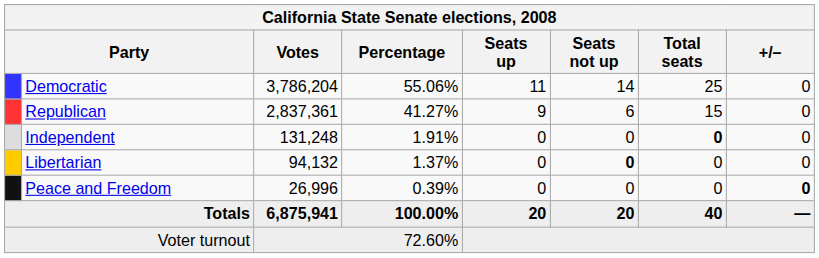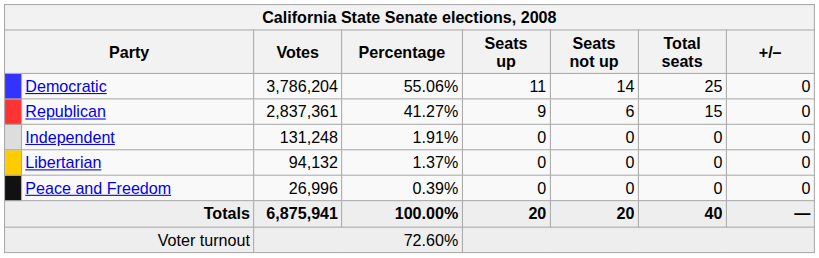(718, 138) bold -> (718, 138) normal
(630, 163) bold -> (630, 163) normal
(806, 189) bold -> (806, 189) normal
